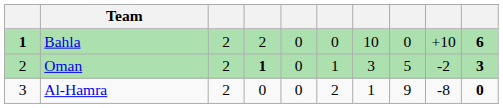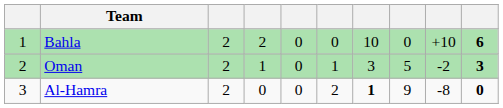(23, 41) bold -> (23, 41) normal
(262, 66) bold -> (262, 66) normal
(371, 90) normal -> (371, 90) bold
